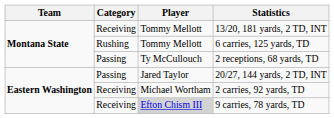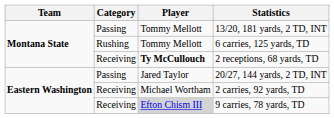(116, 28) Receiving -> (111, 28) Passing
(111, 59) Passing -> (116, 59) Receiving
(171, 59) normal -> (173, 59) bold
